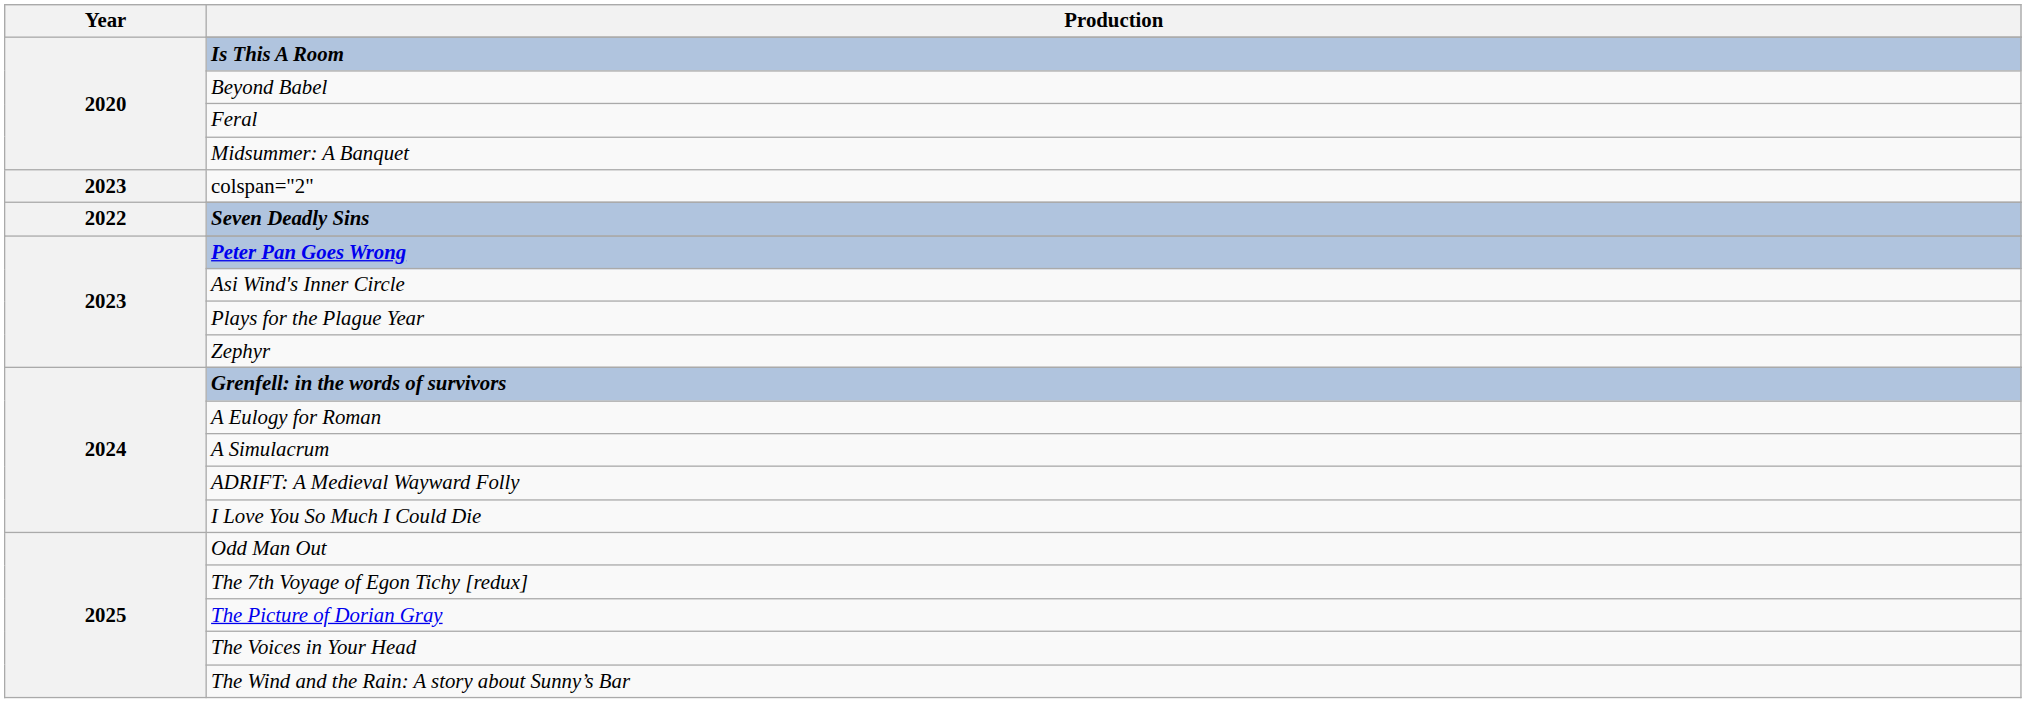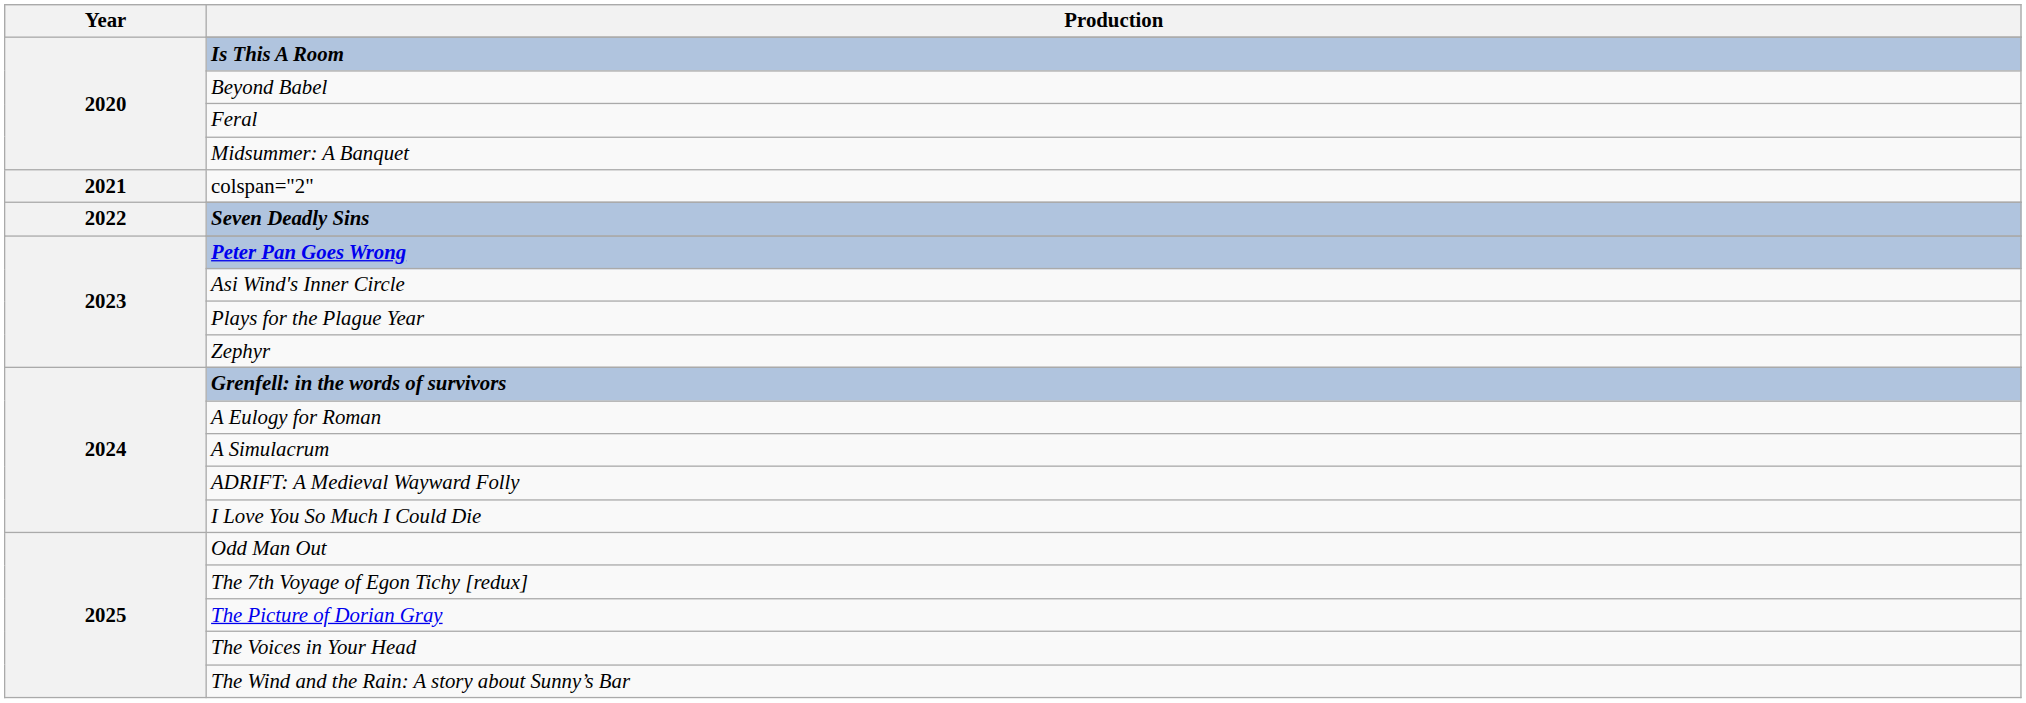(105, 185) 2023 -> (105, 185) 2021
